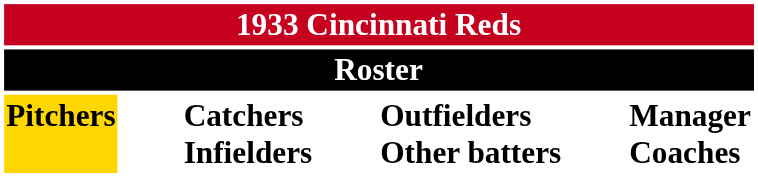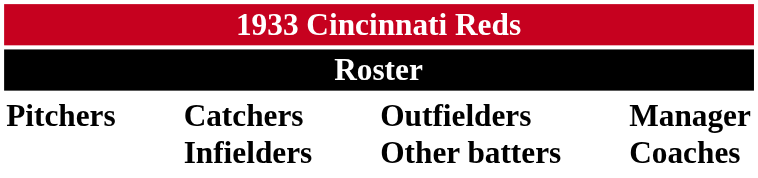(61, 114) gold background -> (61, 114) no background
